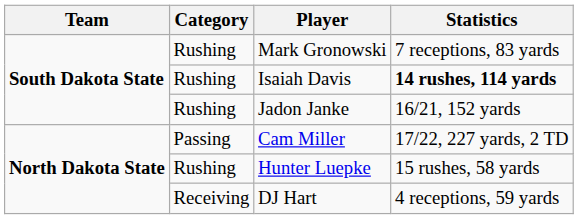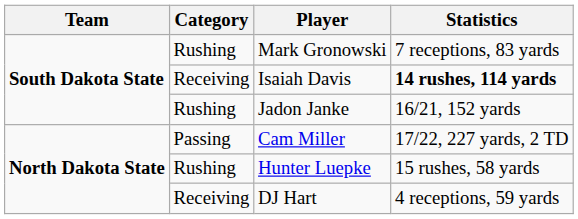(205, 79) Rushing -> (211, 79) Receiving
